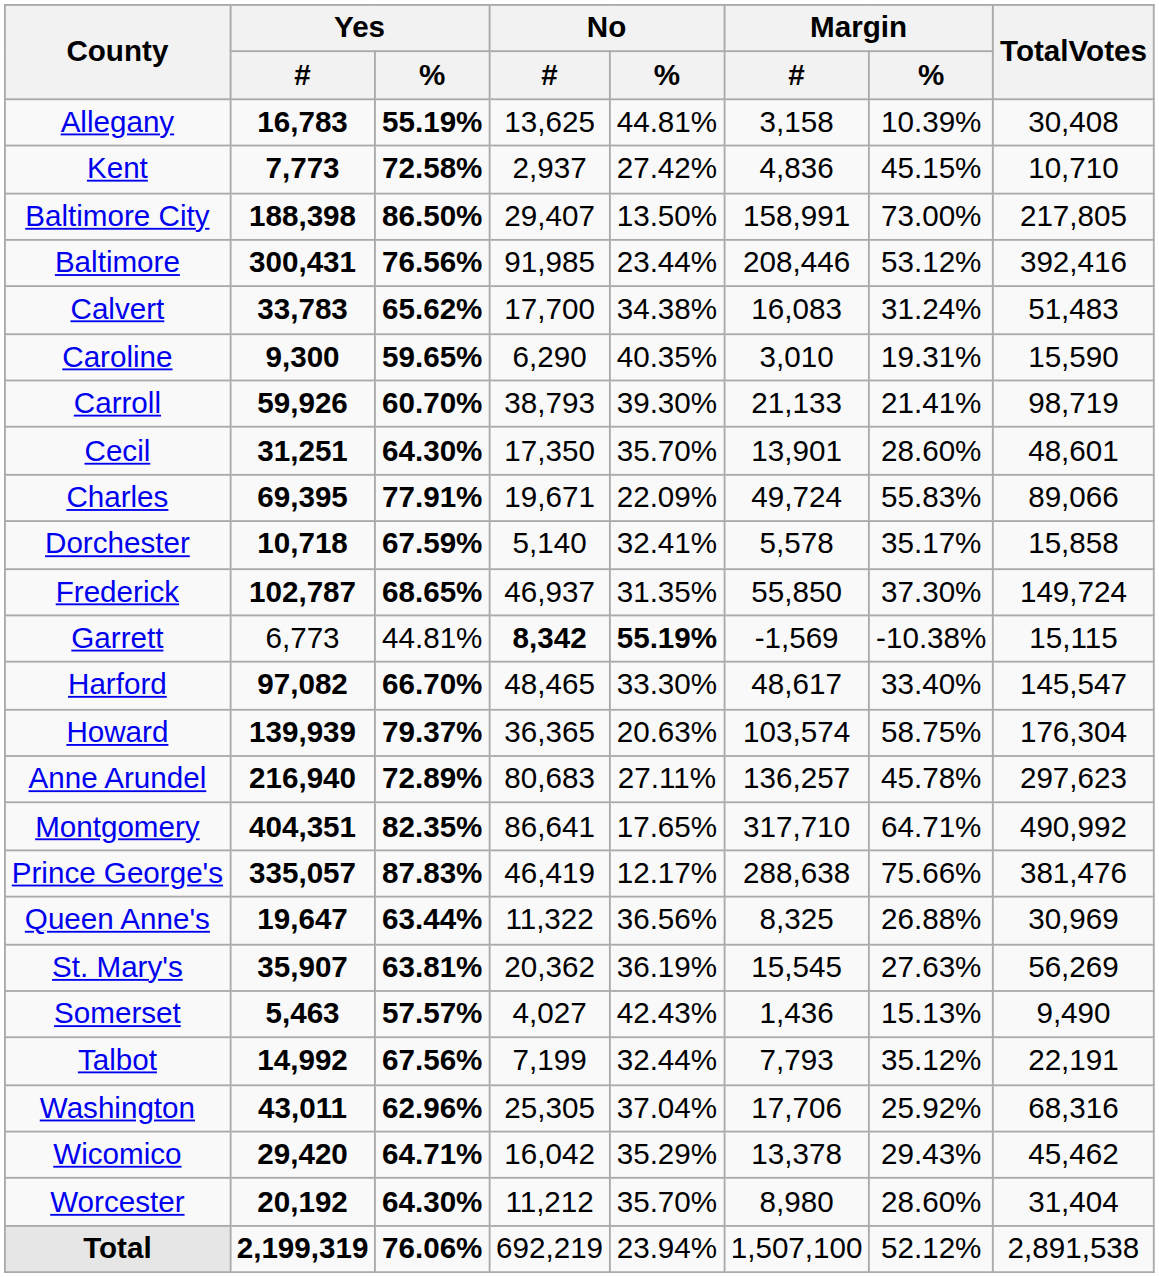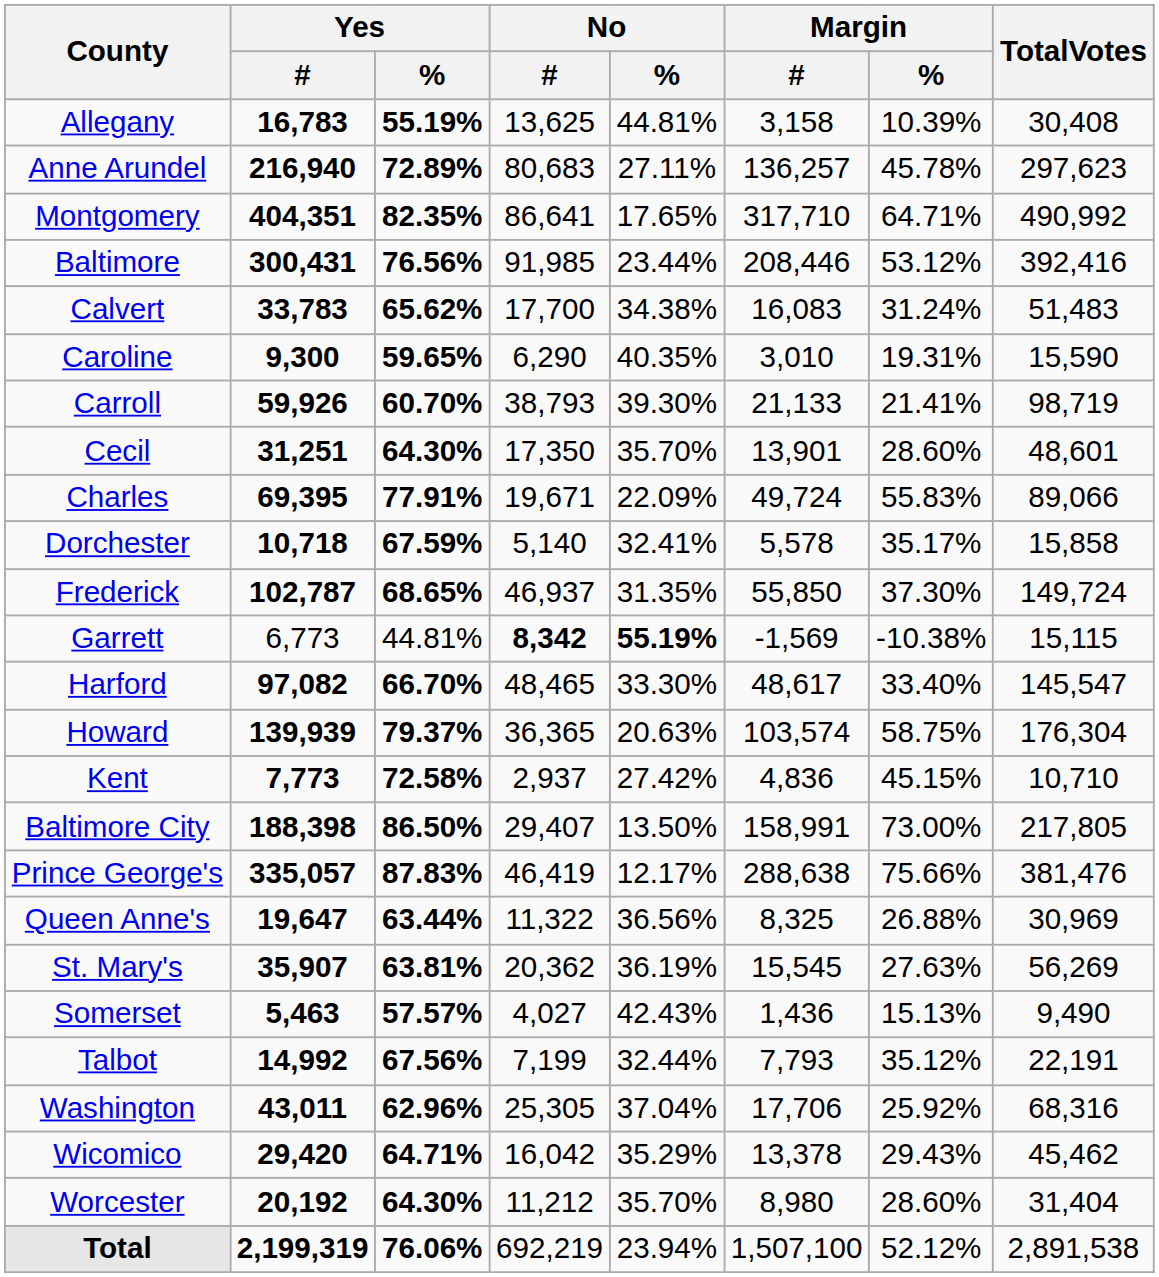rows swapped: (117, 779) <-> (117, 168)
rows swapped: (117, 215) <-> (117, 826)
